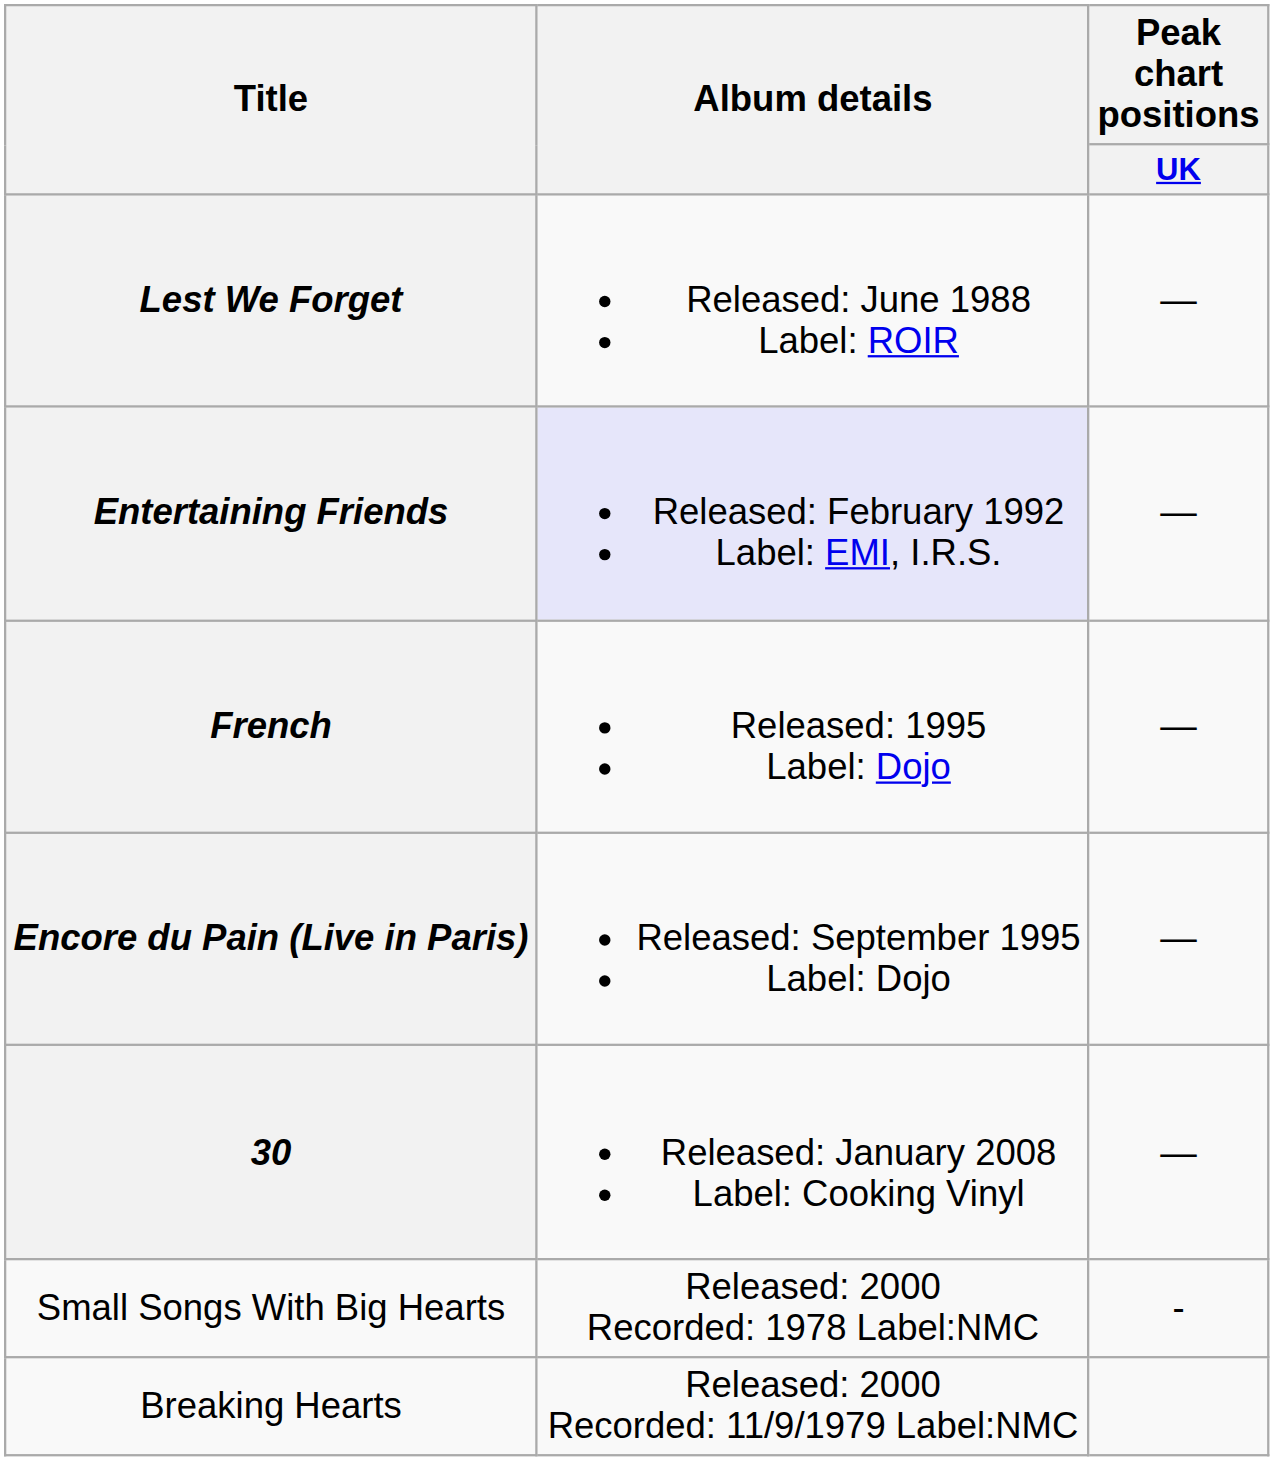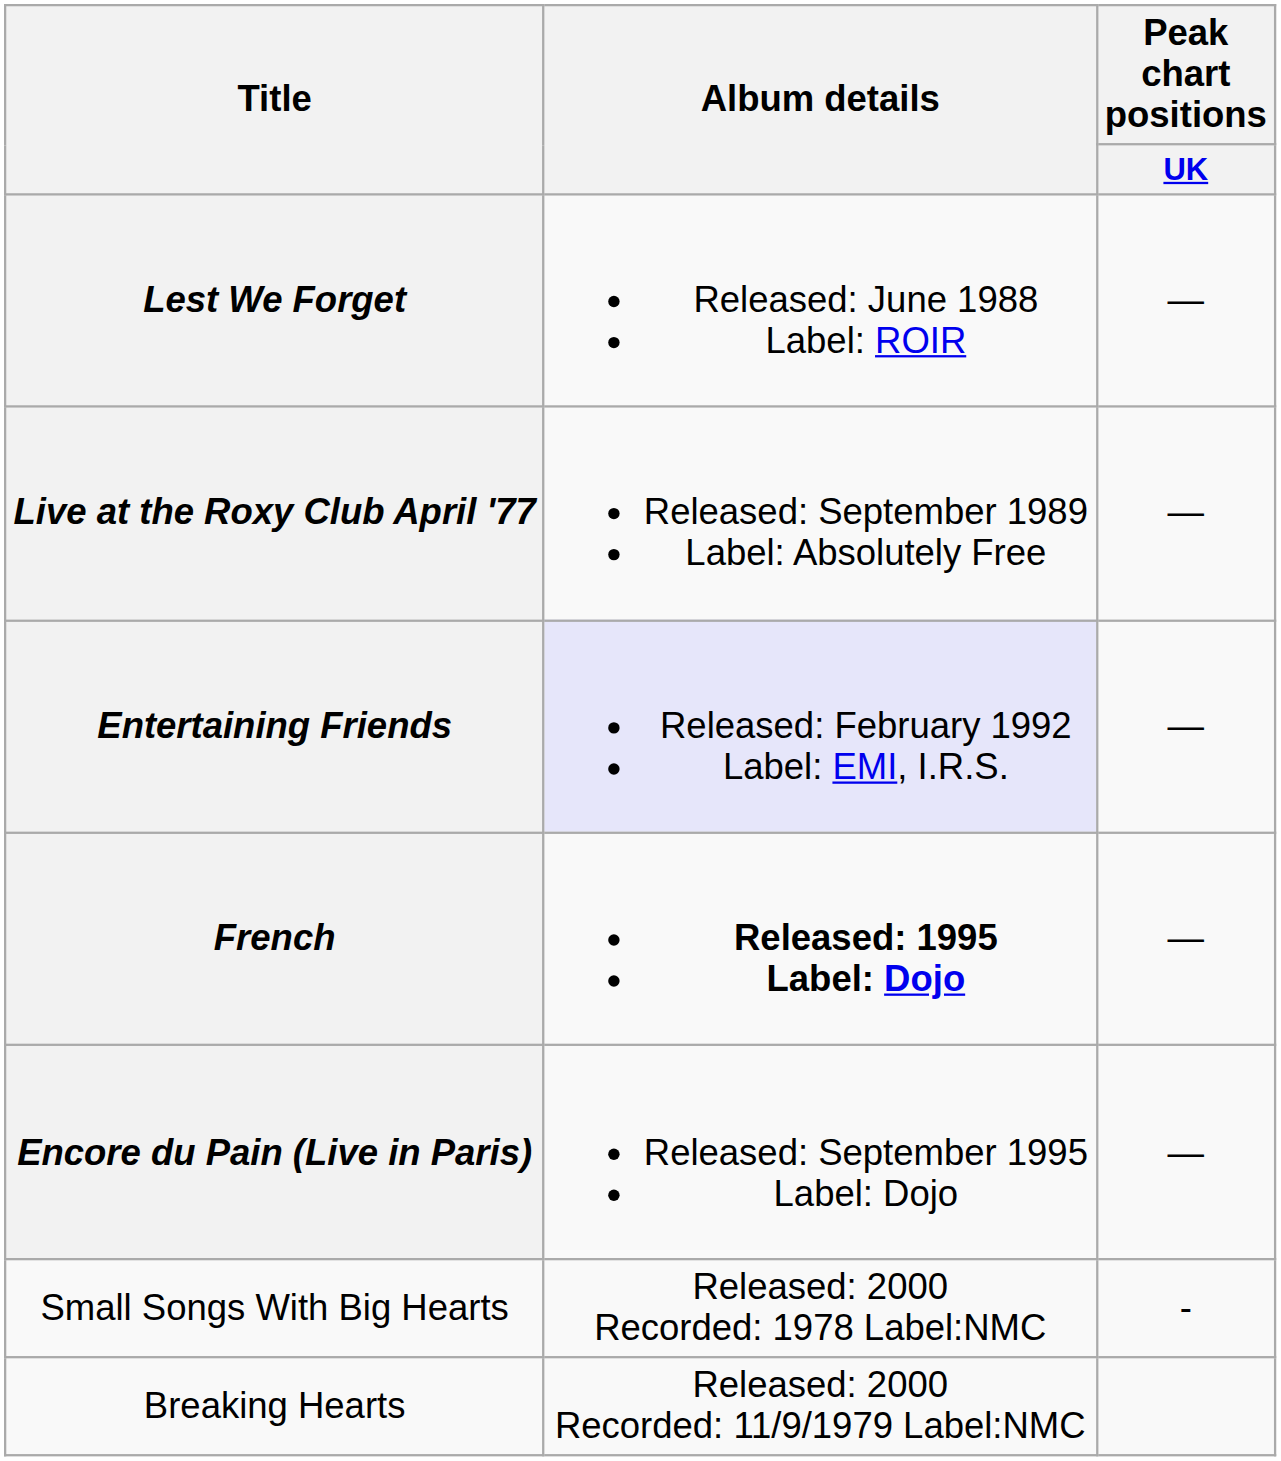+ row: (275, 512)
(813, 747) normal -> (820, 960) bold
- row: (271, 1151)
